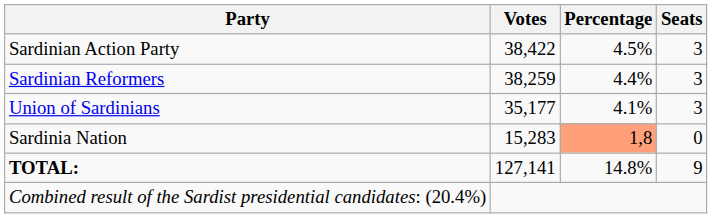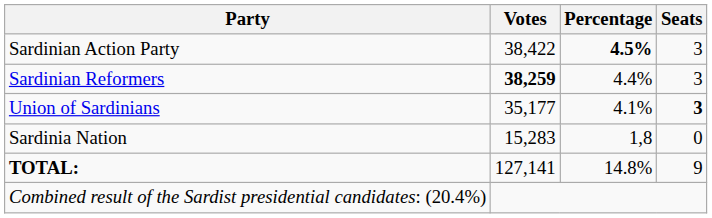(633, 49) normal -> (631, 49) bold
(530, 78) normal -> (530, 78) bold
(698, 108) normal -> (698, 108) bold
(641, 138) lightsalmon background -> (641, 138) no background
